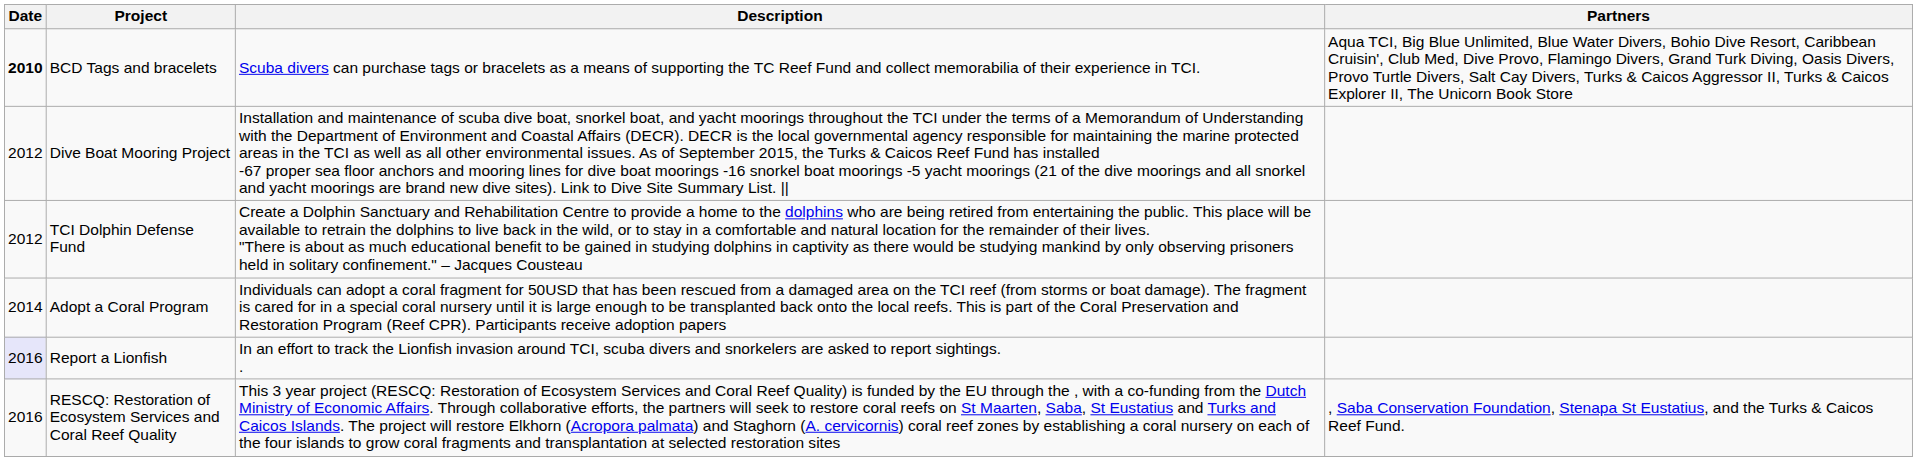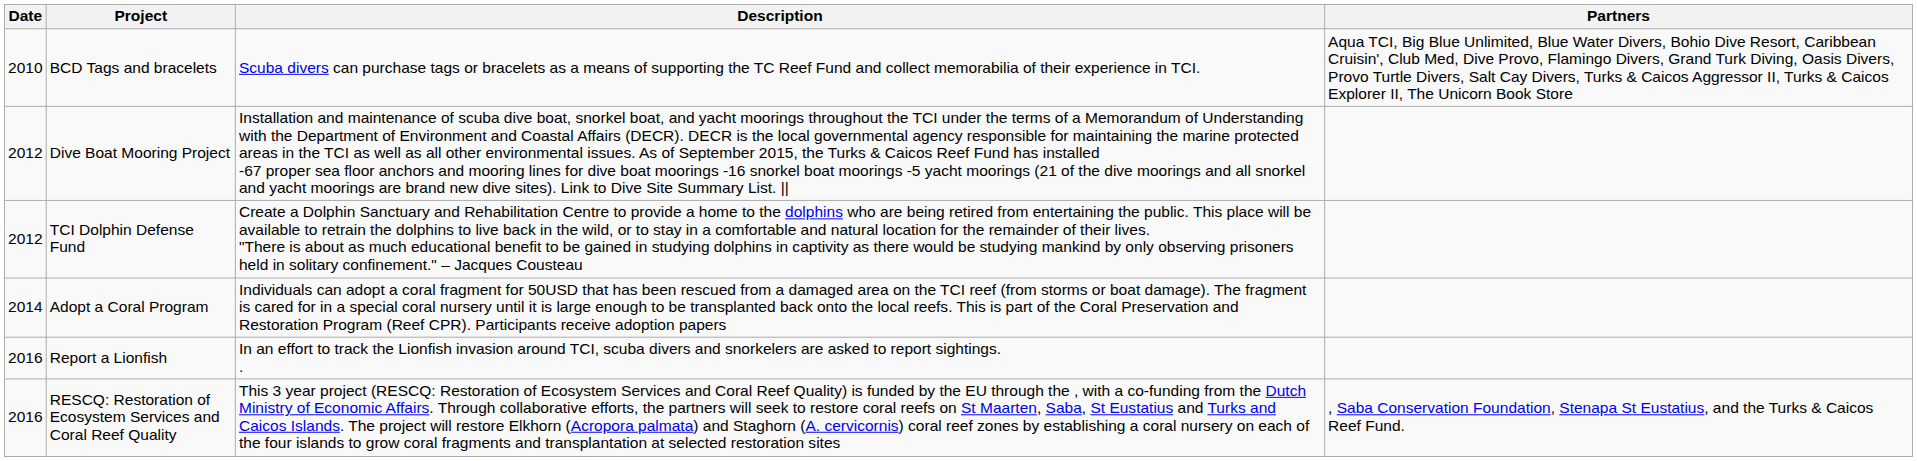(25, 67) bold -> (25, 67) normal
(25, 358) lavender background -> (25, 358) no background
